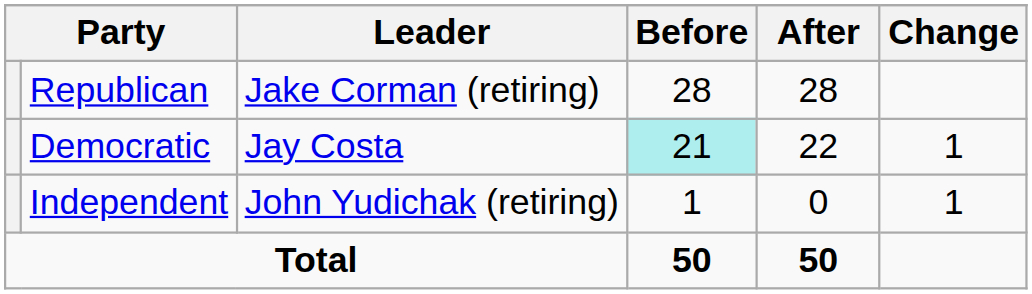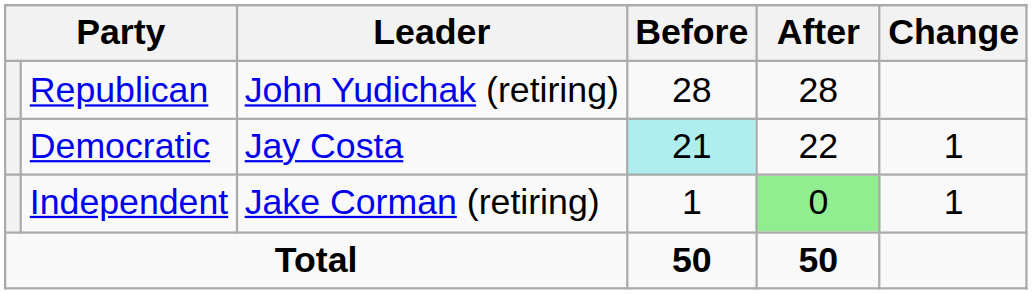(422, 89) Jake Corman (retiring) -> (432, 89) John Yudichak (retiring)
(432, 202) John Yudichak (retiring) -> (422, 202) Jake Corman (retiring)
(818, 202) no background -> (818, 202) lightgreen background
